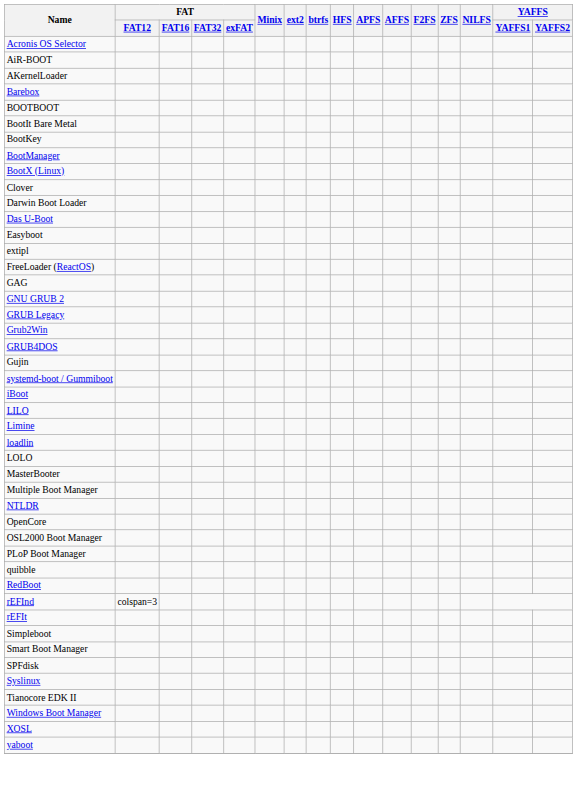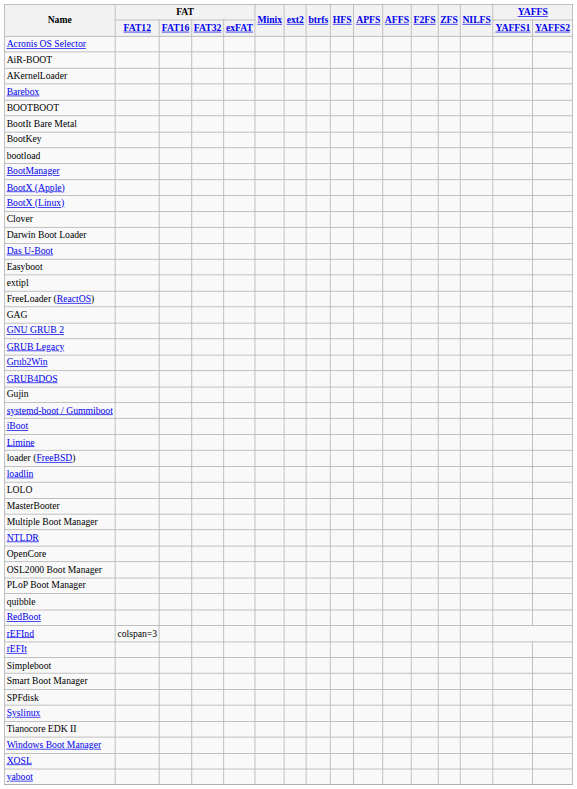+ row: (24, 155)
+ row: (36, 187)
- row: (18, 410)
+ row: (41, 458)
